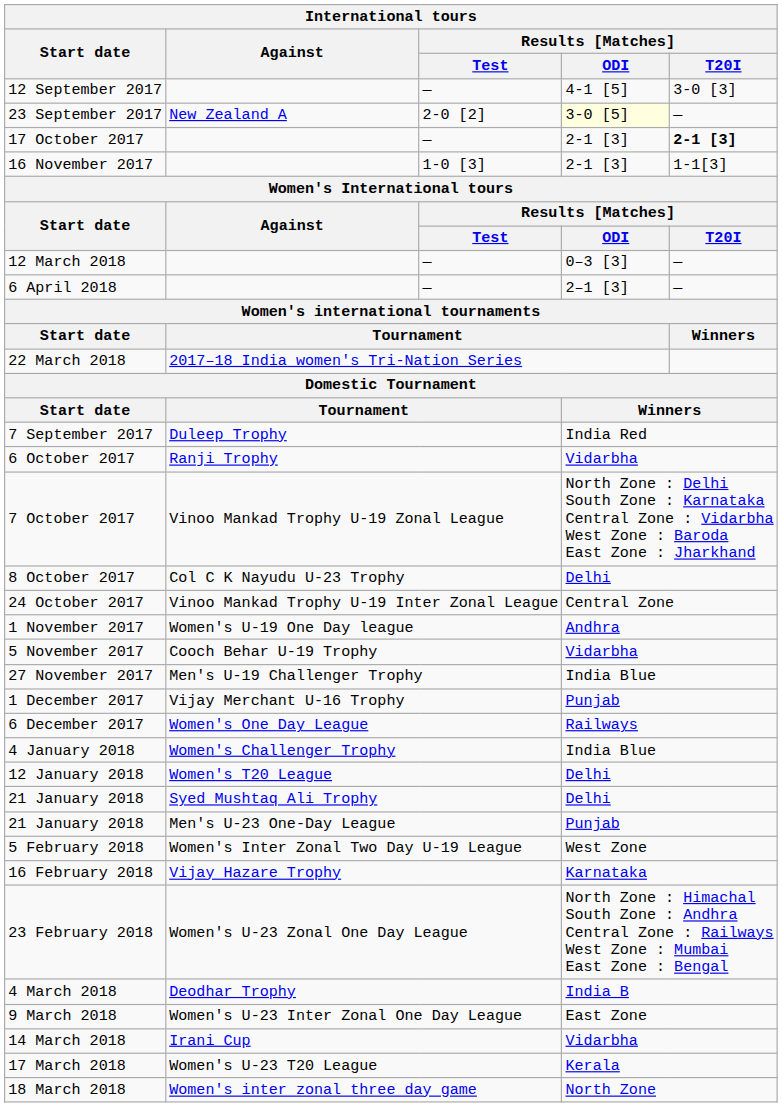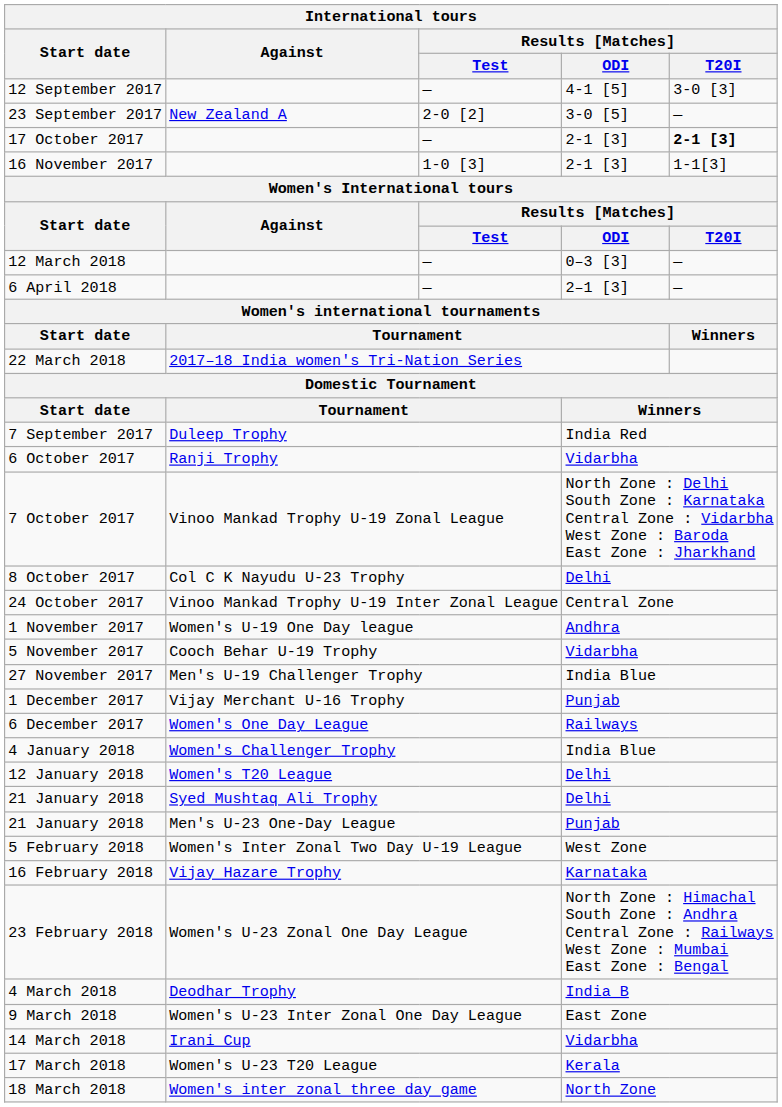(597, 115) lightyellow background -> (597, 115) no background
